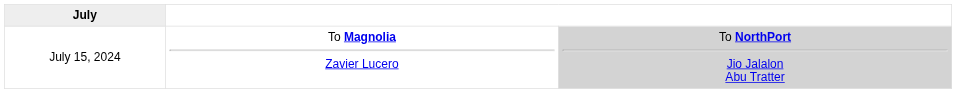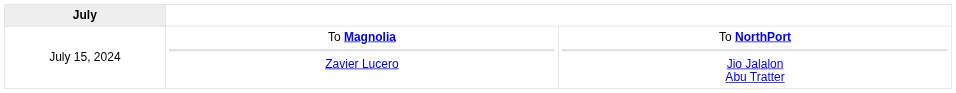(755, 57) lightgrey background -> (755, 57) no background
